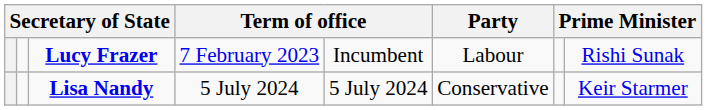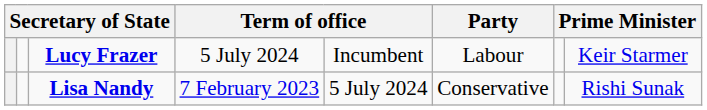(249, 54) 7 February 2023 -> (249, 54) 5 July 2024
(633, 54) Rishi Sunak -> (633, 54) Keir Starmer
(249, 88) 5 July 2024 -> (249, 88) 7 February 2023
(633, 88) Keir Starmer -> (633, 88) Rishi Sunak
